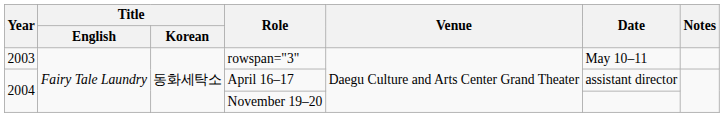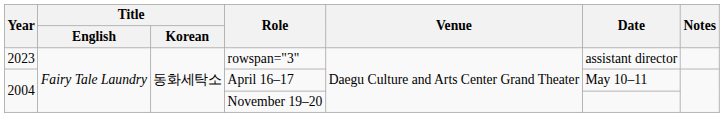(21, 58) 2003 -> (21, 58) 2023
(616, 58) May 10–11 -> (631, 58) assistant director
(631, 79) assistant director -> (616, 79) May 10–11
